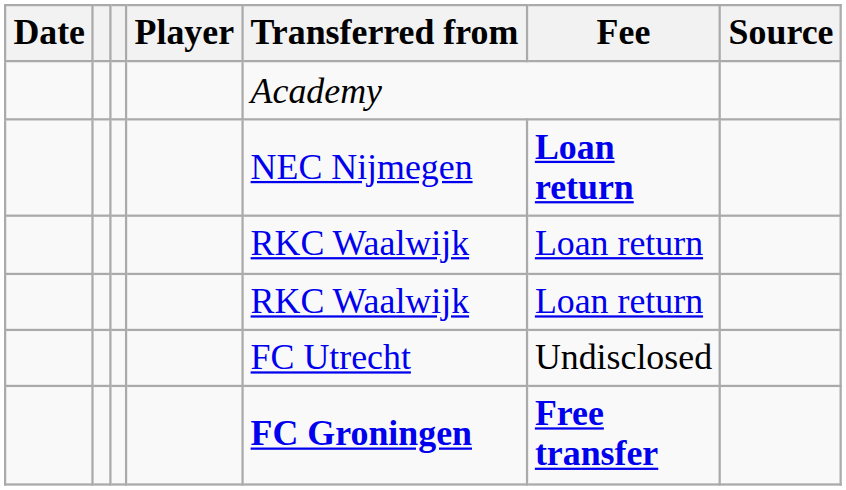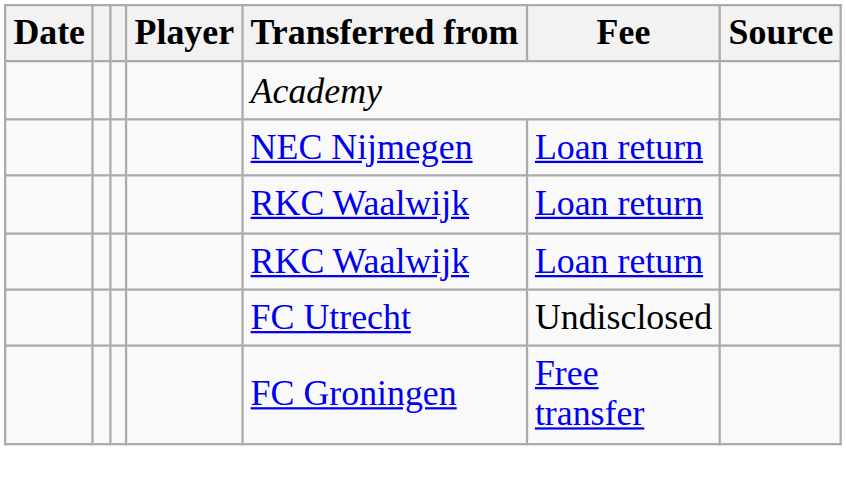(584, 166) bold -> (619, 146) normal
(361, 434) bold -> (354, 394) normal
(597, 434) bold -> (590, 394) normal
